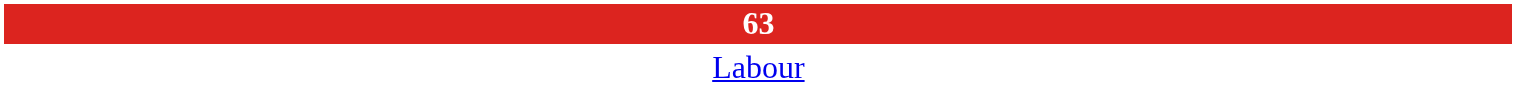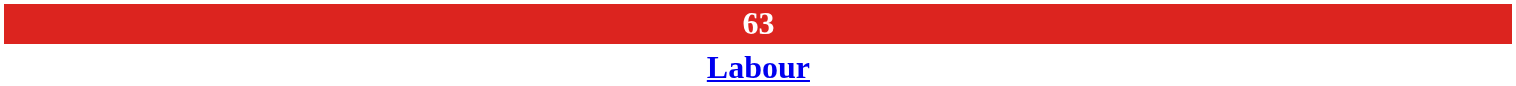(758, 67) normal -> (758, 67) bold
